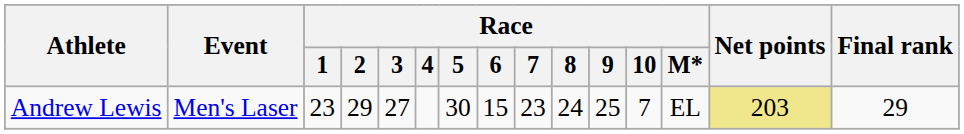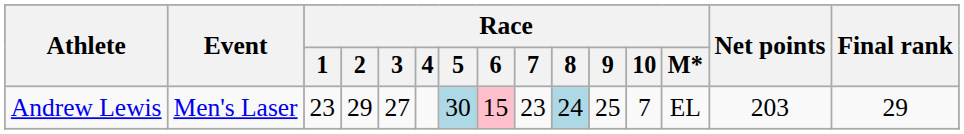(458, 107) no background -> (458, 107) lightblue background
(496, 107) no background -> (496, 107) pink background
(570, 107) no background -> (570, 107) lightblue background
(770, 107) khaki background -> (770, 107) no background
